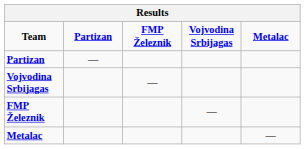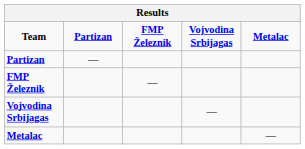(29, 82) Vojvodina Srbijagas -> (26, 82) FMP Železnik
(26, 112) FMP Železnik -> (29, 112) Vojvodina Srbijagas
